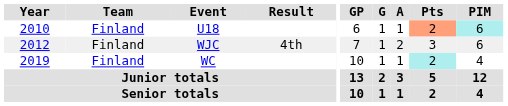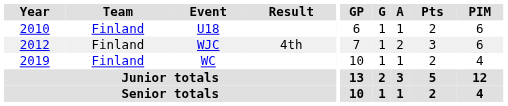(433, 28) lightsalmon background -> (433, 28) no background
(480, 28) paleturquoise background -> (480, 28) no background
(433, 61) paleturquoise background -> (433, 61) no background
